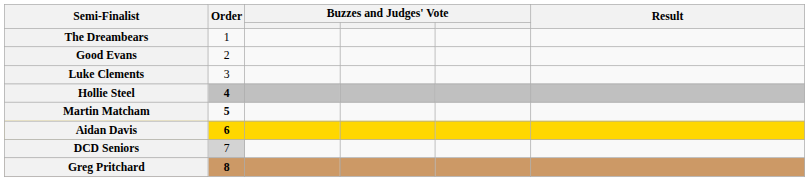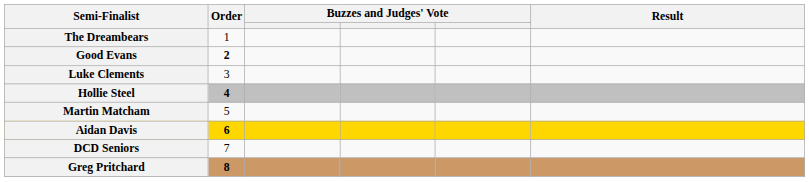(227, 56) normal -> (227, 56) bold
(227, 111) bold -> (227, 111) normal
(227, 148) lightgrey background -> (227, 148) no background
